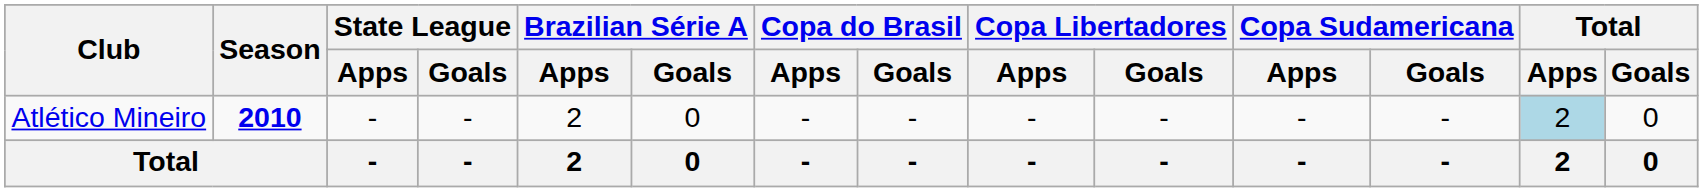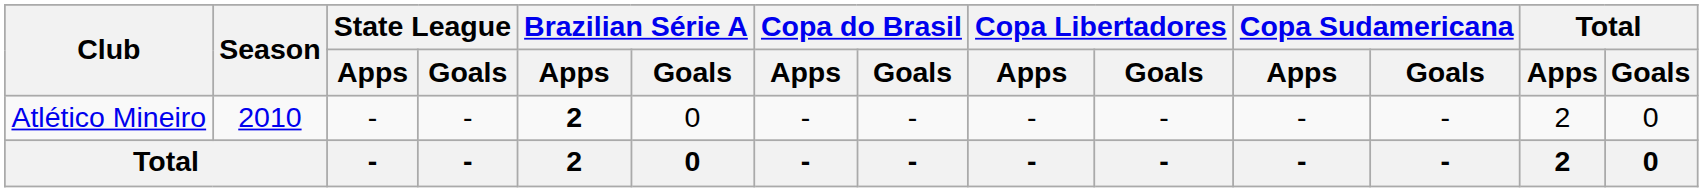(270, 117) bold -> (270, 117) normal
(574, 117) normal -> (574, 117) bold
(1562, 117) lightblue background -> (1562, 117) no background
